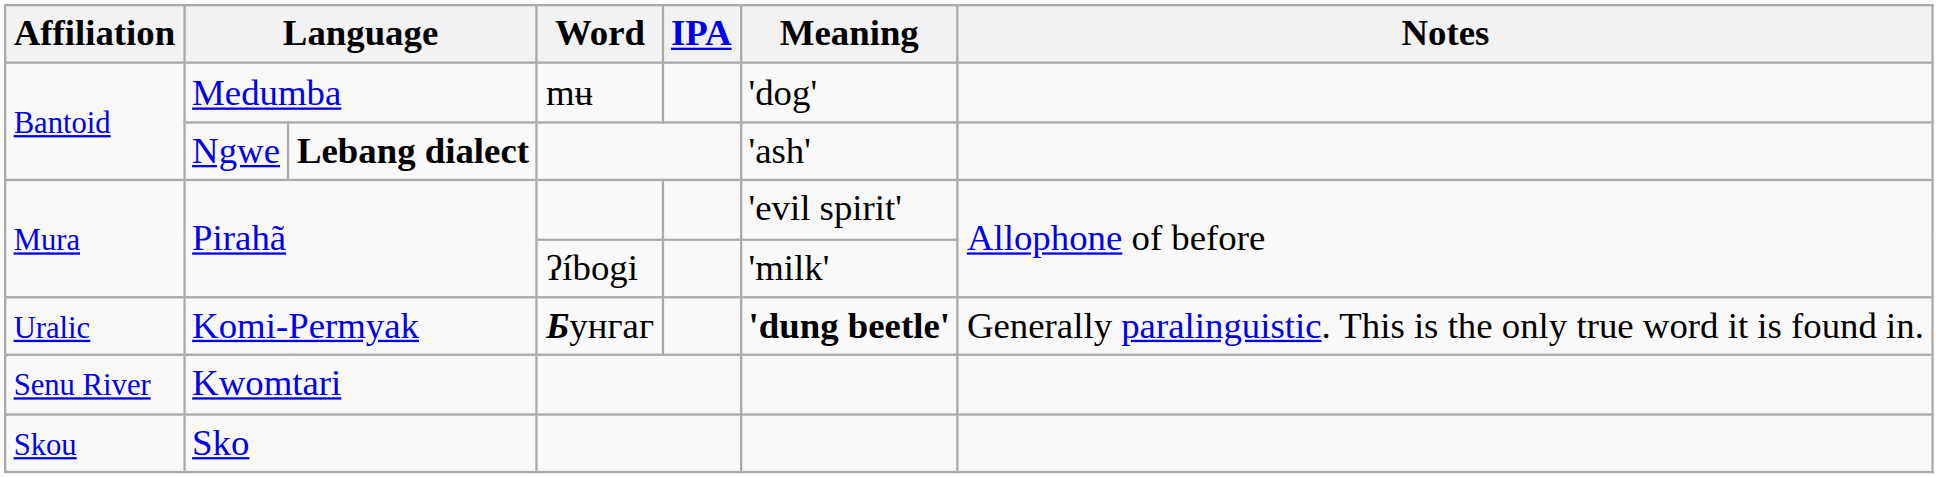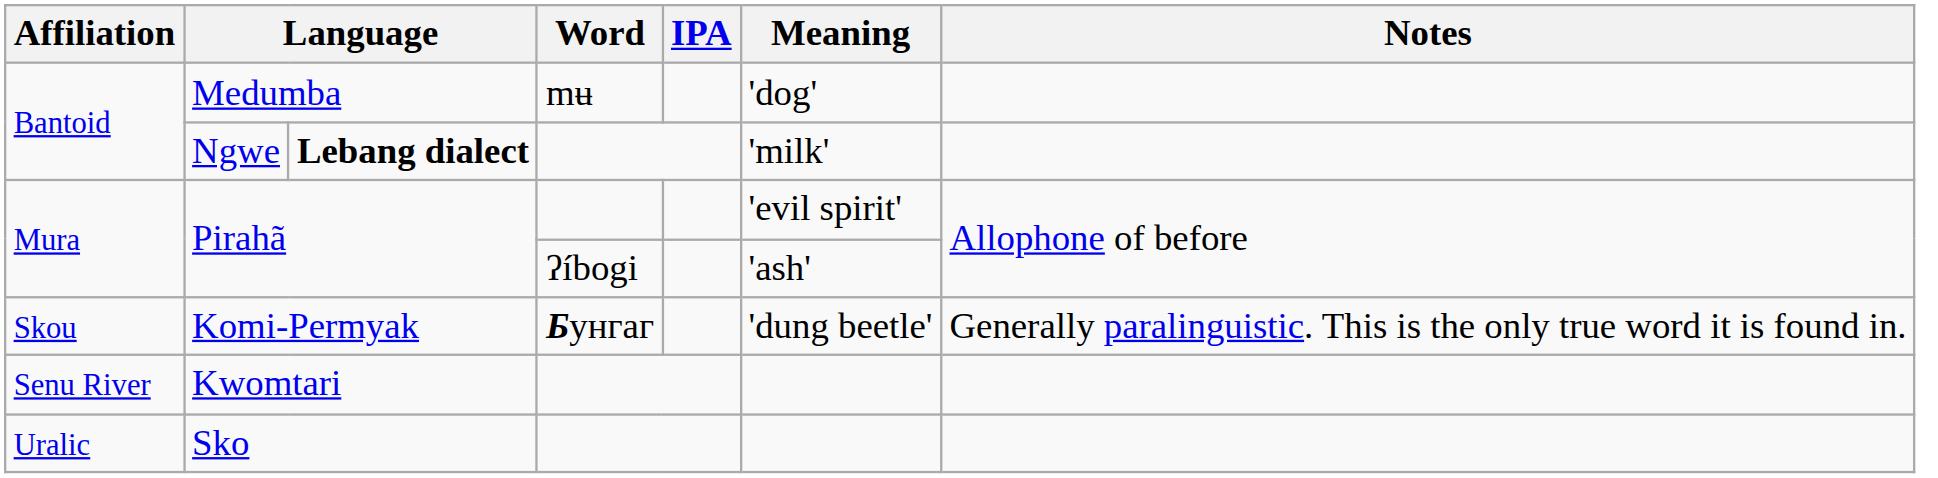(780, 150) 'ash' -> (789, 150) 'milk'
(789, 267) 'milk' -> (780, 267) 'ash'
(52, 325) Uralic -> (45, 327) Skou
(849, 325) bold -> (841, 325) normal
(45, 444) Skou -> (52, 442) Uralic
